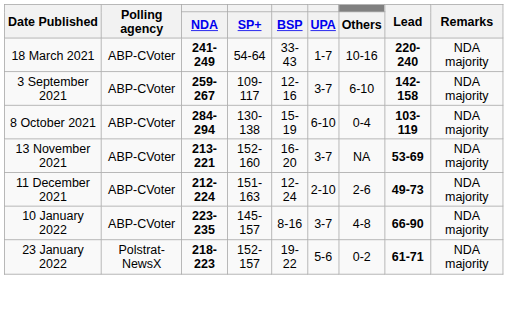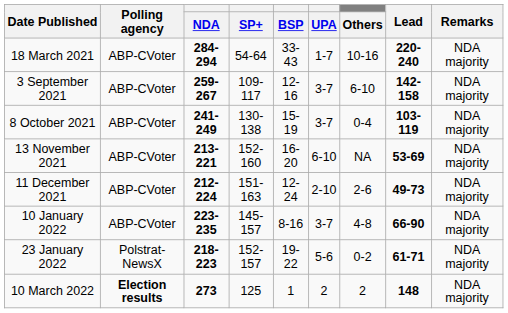(204, 55) 241-249 -> (206, 55) 284-294
(204, 122) 284-294 -> (206, 122) 241-249
(323, 122) 6-10 -> (324, 122) 3-7
(323, 156) 3-7 -> (324, 156) 6-10
+ row: (52, 291)
